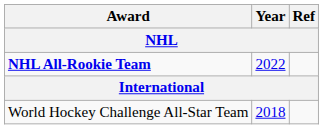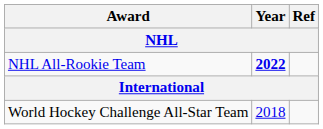(79, 64) bold -> (77, 64) normal
(270, 64) normal -> (270, 64) bold
